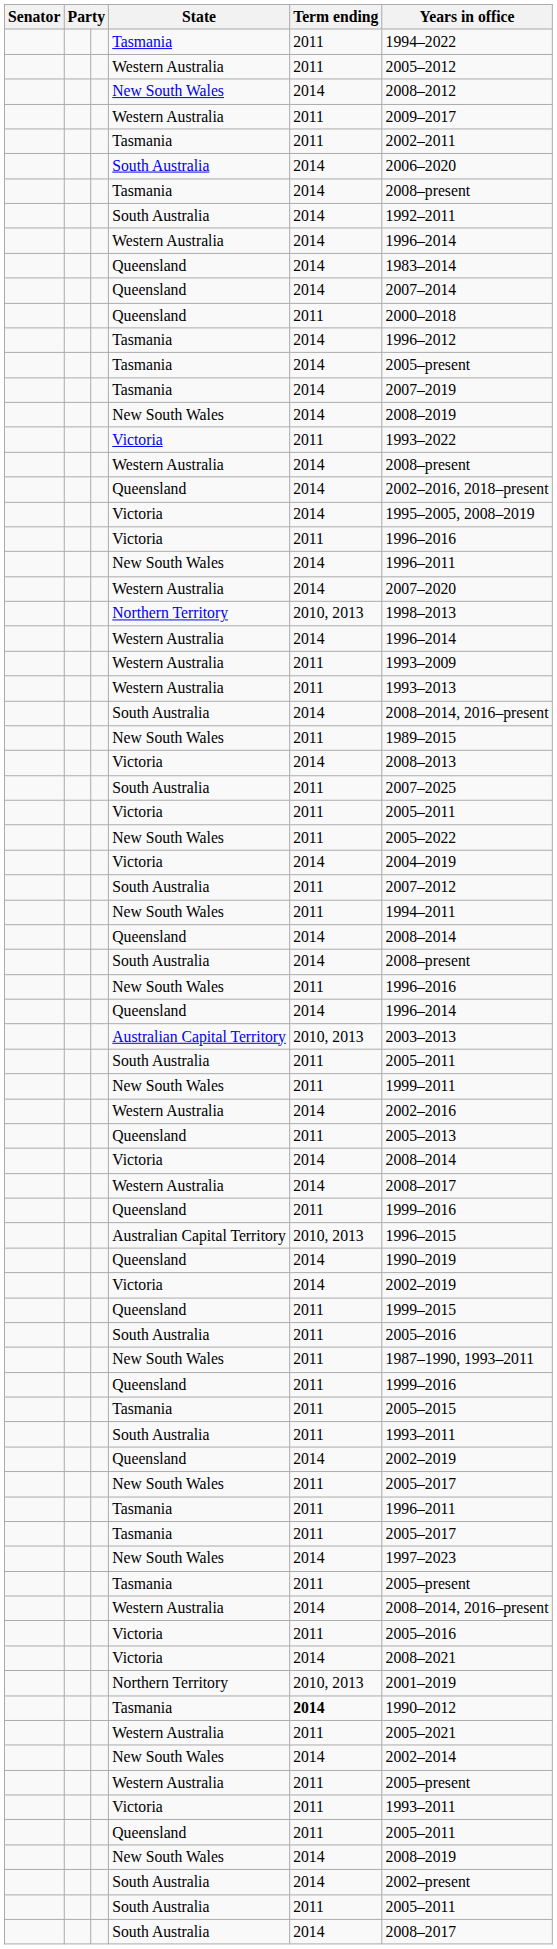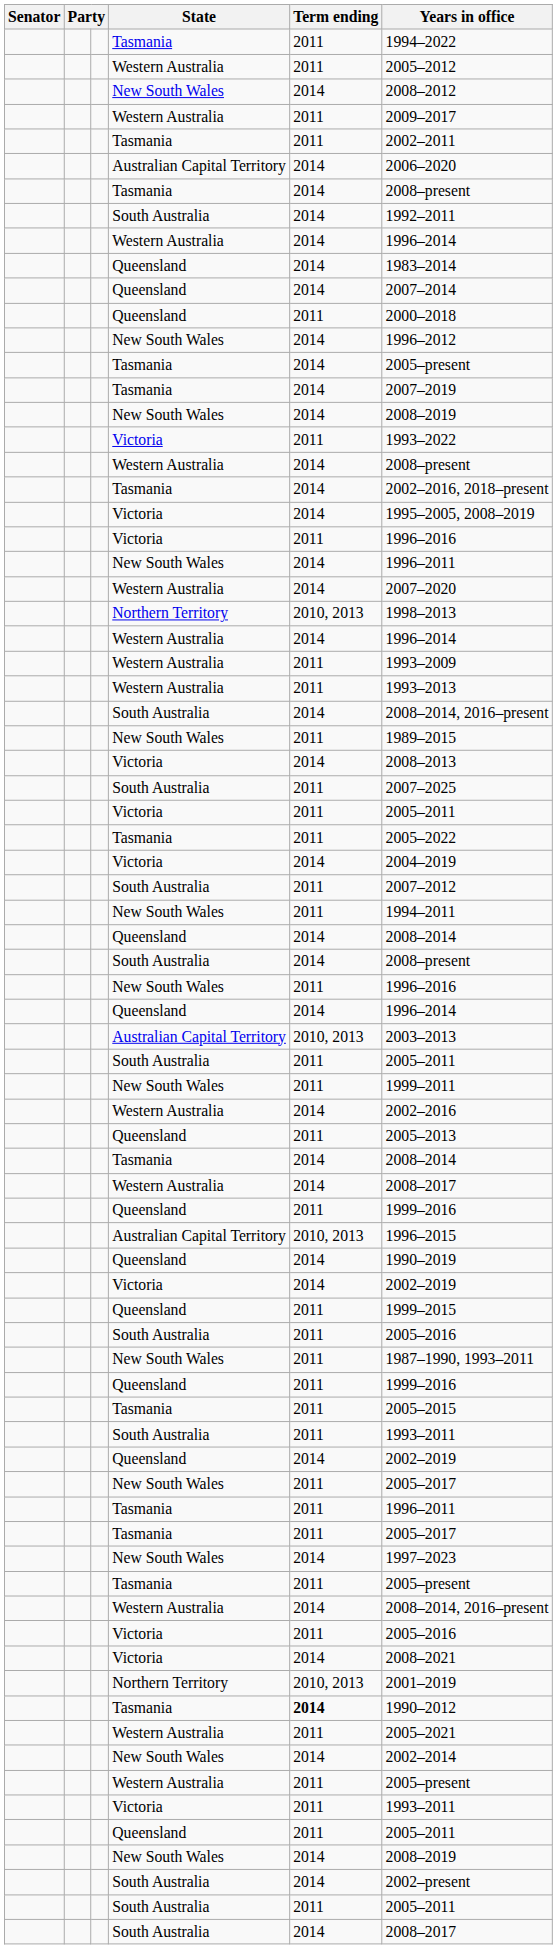(161, 166) South Australia -> (199, 166) Australian Capital Territory
(142, 340) Tasmania -> (168, 340) New South Wales
(149, 489) Queensland -> (142, 489) Tasmania
(168, 837) New South Wales -> (142, 837) Tasmania
(137, 1160) Victoria -> (142, 1160) Tasmania
